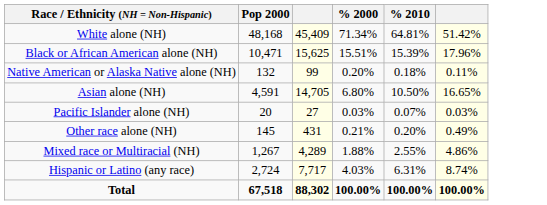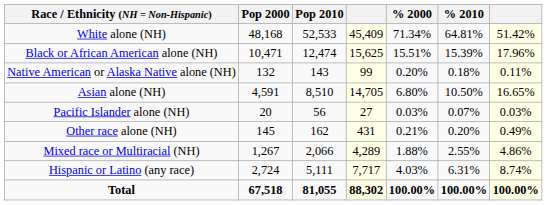+ column: (320, 14)
